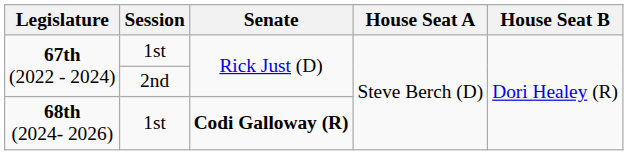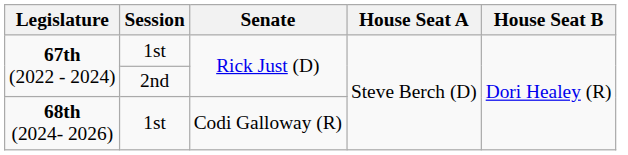(271, 122) bold -> (268, 122) normal
